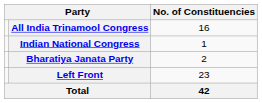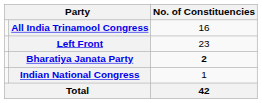rows swapped: (80, 75) <-> (80, 43)
(204, 59) normal -> (204, 59) bold
